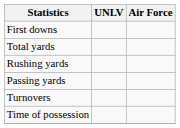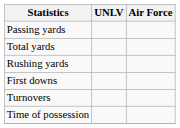rows swapped: (32, 30) <-> (36, 81)
